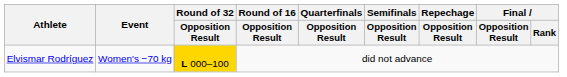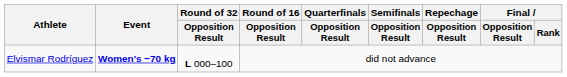(135, 59) normal -> (137, 59) bold
(205, 64) gold background -> (209, 64) no background
